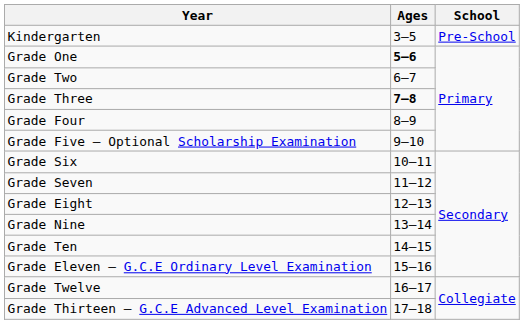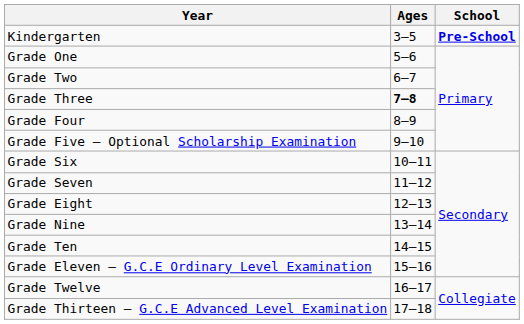(477, 36) normal -> (477, 36) bold
(405, 57) bold -> (405, 57) normal
